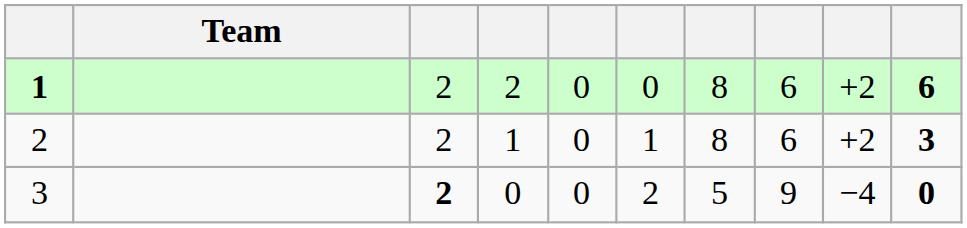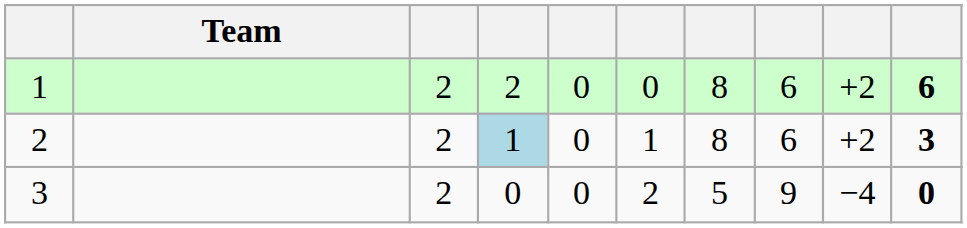(40, 85) bold -> (40, 85) normal
(513, 139) no background -> (513, 139) lightblue background
(444, 193) bold -> (444, 193) normal
